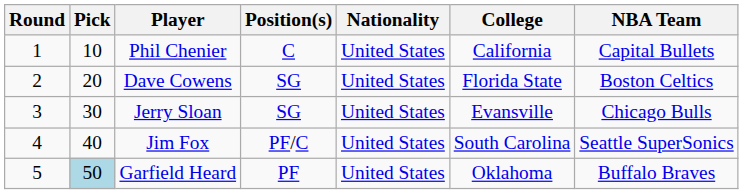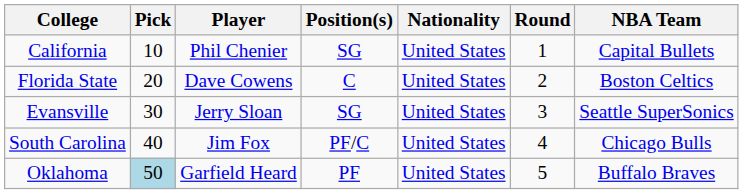columns swapped: (37, 19) <-> (512, 19)
(289, 50) C -> (349, 50) SG
(289, 81) SG -> (349, 81) C
(657, 111) Chicago Bulls -> (657, 111) Seattle SuperSonics
(657, 142) Seattle SuperSonics -> (657, 142) Chicago Bulls
